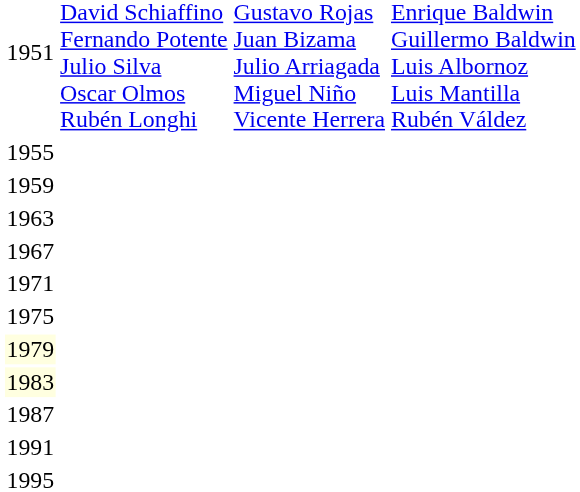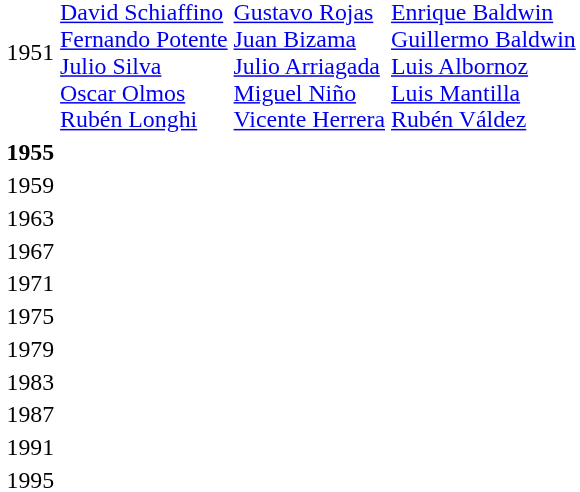(30, 152) normal -> (30, 152) bold
(30, 349) lightyellow background -> (30, 349) no background
(30, 381) lightyellow background -> (30, 381) no background
